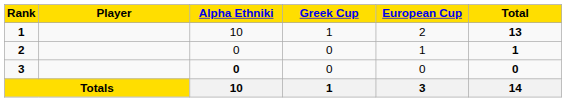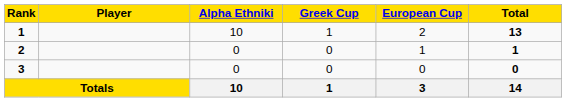(236, 69) bold -> (236, 69) normal
